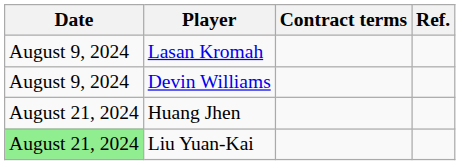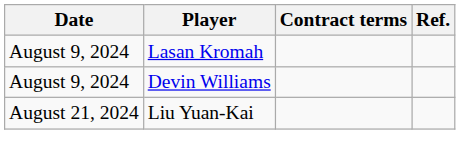- row: (194, 112)
(74, 143) lightgreen background -> (74, 112) no background
